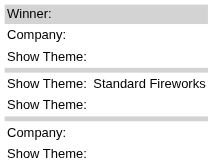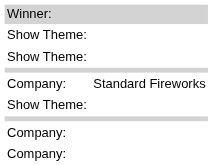(37, 35) Company: -> (47, 35) Show Theme:
(47, 84) Show Theme: -> (37, 84) Company:
(47, 153) Show Theme: -> (37, 153) Company:
